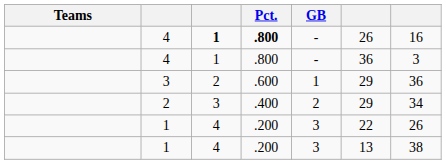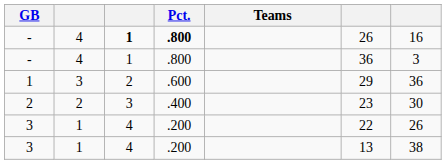columns swapped: (73, 15) <-> (316, 15)
(366, 103) 29 -> (366, 103) 23
(416, 103) 34 -> (416, 103) 30
